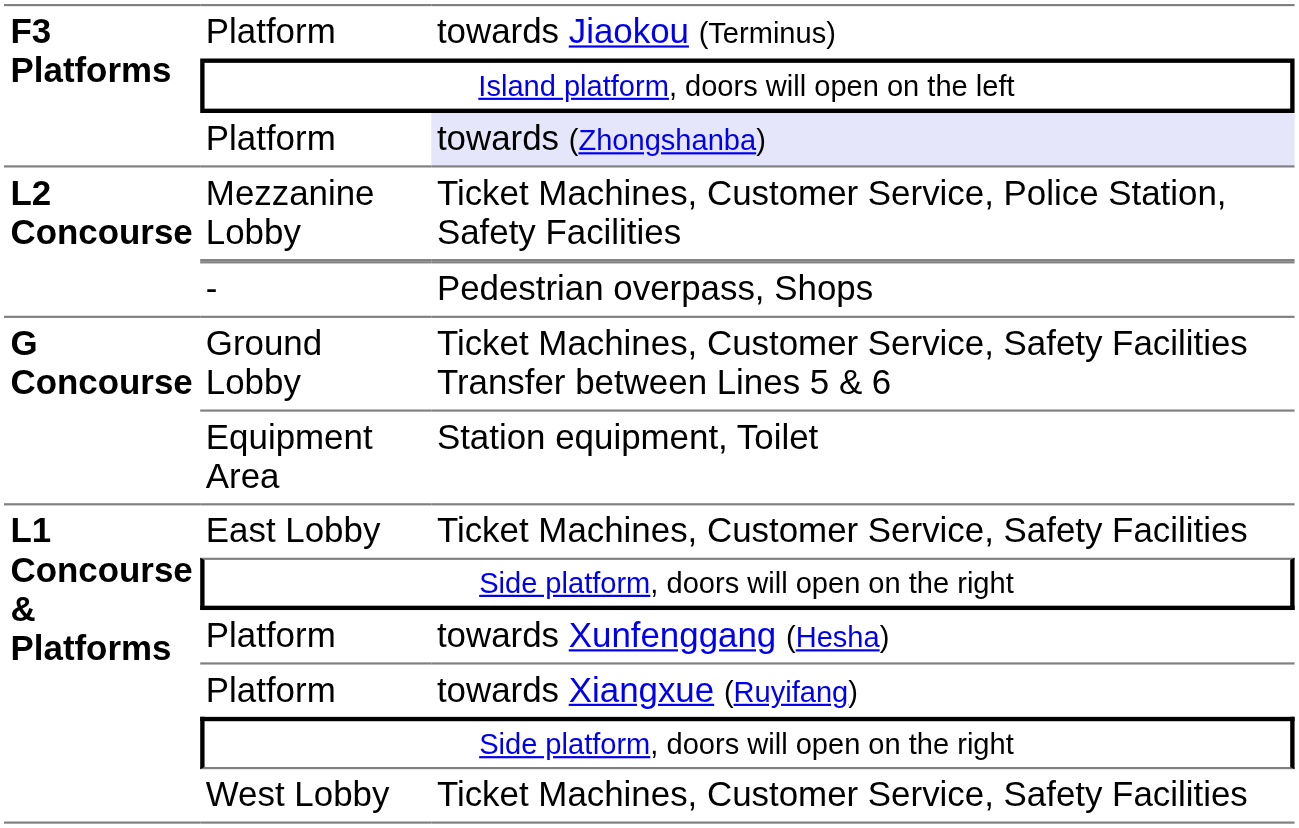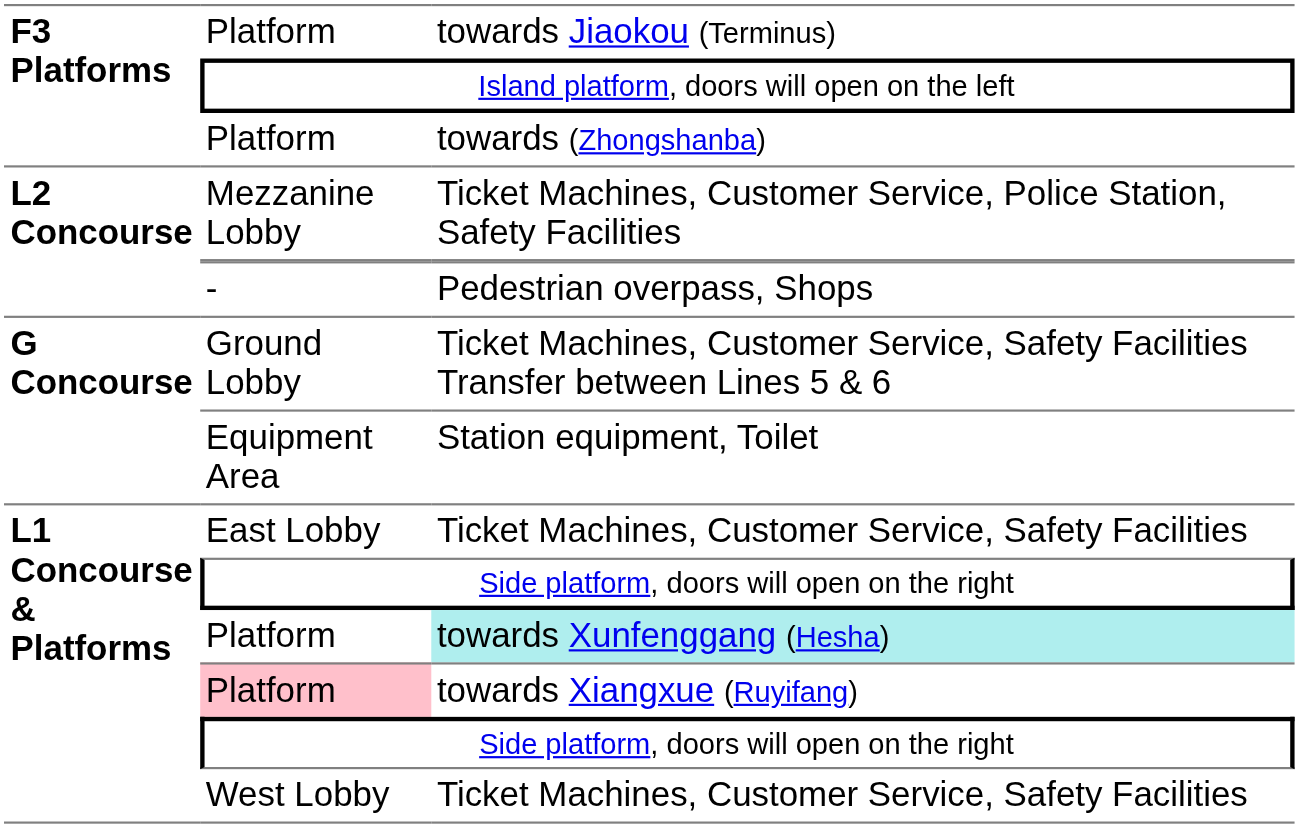(601, 138) lavender background -> (601, 138) no background
(663, 635) no background -> (663, 635) paleturquoise background
(271, 690) no background -> (271, 690) pink background
